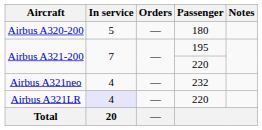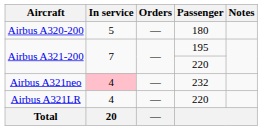(111, 82) no background -> (111, 82) pink background
(111, 99) lavender background -> (111, 99) no background
